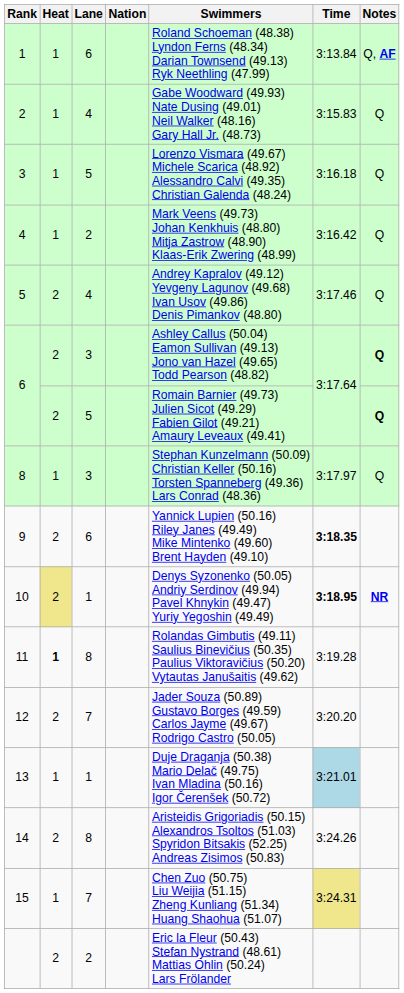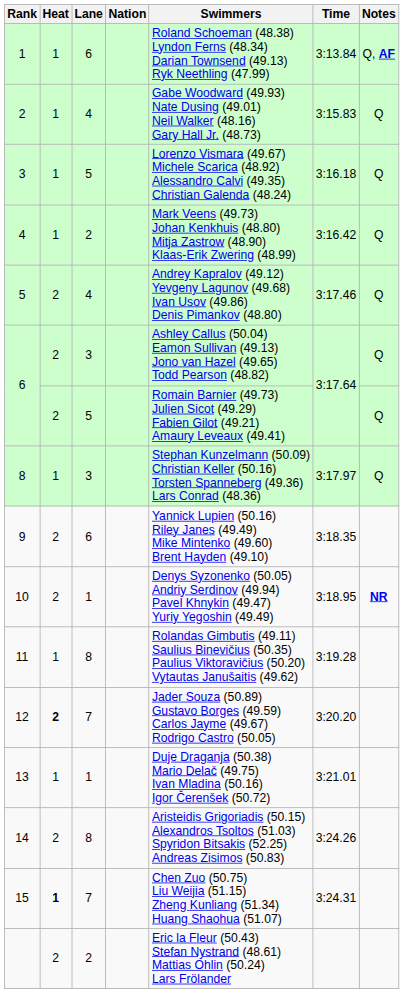(379, 355) bold -> (379, 355) normal
(379, 415) bold -> (379, 415) normal
(336, 536) bold -> (336, 536) normal
(56, 596) khaki background -> (56, 596) no background
(336, 596) bold -> (336, 596) normal
(56, 657) bold -> (56, 657) normal
(56, 717) normal -> (56, 717) bold
(336, 777) lightblue background -> (336, 777) no background
(56, 898) normal -> (56, 898) bold
(336, 898) khaki background -> (336, 898) no background
